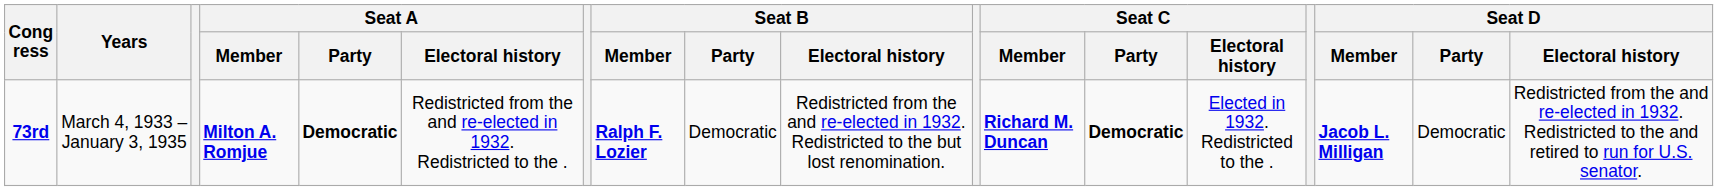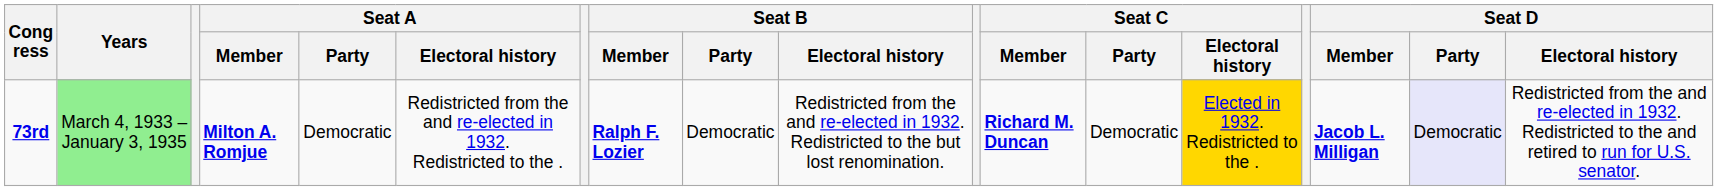(124, 132) no background -> (124, 132) lightgreen background
(350, 132) bold -> (347, 132) normal
(1136, 132) bold -> (1134, 132) normal
(1247, 132) no background -> (1242, 132) gold background
(1461, 132) no background -> (1458, 132) lavender background
